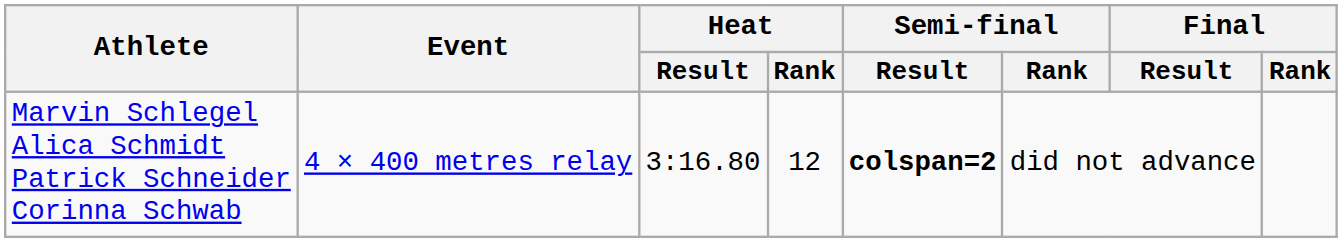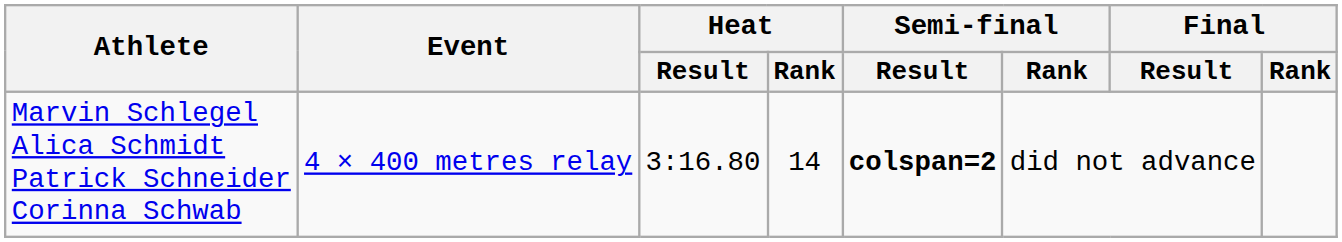(805, 164) 12 -> (805, 164) 14
